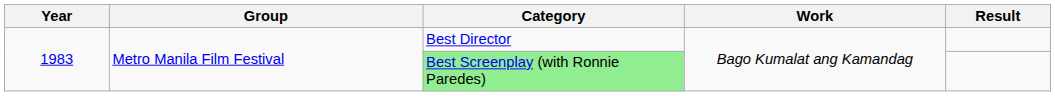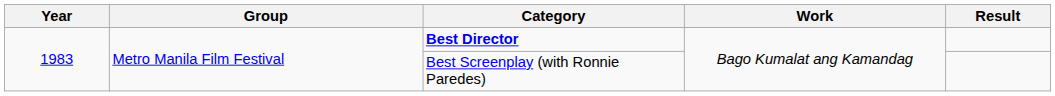(469, 39) normal -> (472, 39) bold
(523, 71) lightgreen background -> (523, 71) no background
